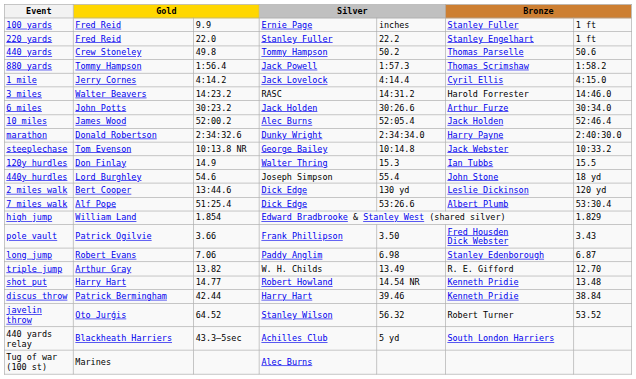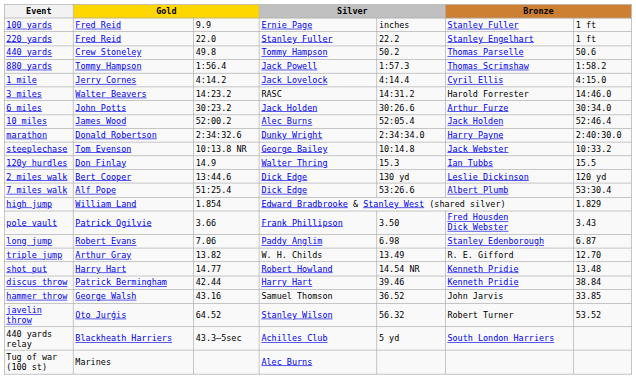- row: (37, 176)
+ row: (37, 296)
